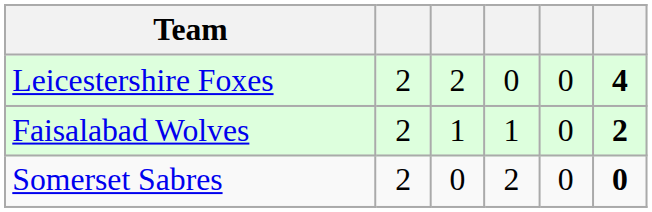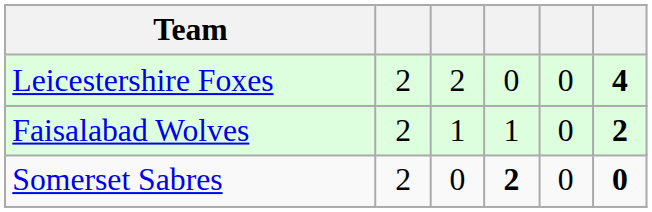(511, 180) normal -> (511, 180) bold
